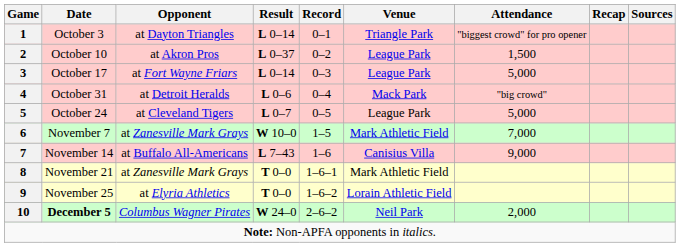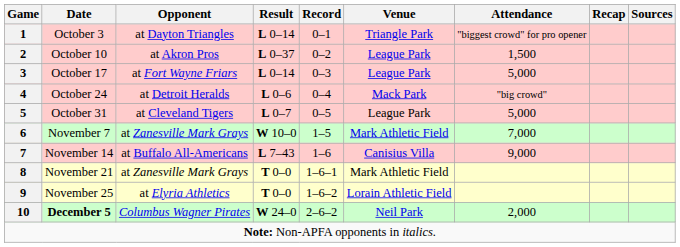(79, 93) October 31 -> (79, 93) October 24
(79, 113) October 24 -> (79, 113) October 31
